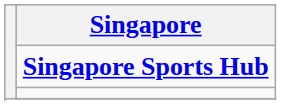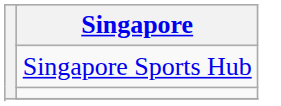(146, 66) bold -> (137, 66) normal
